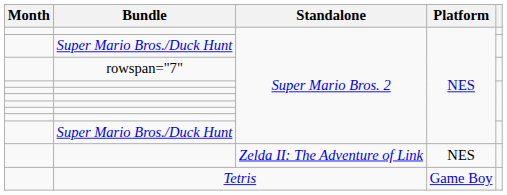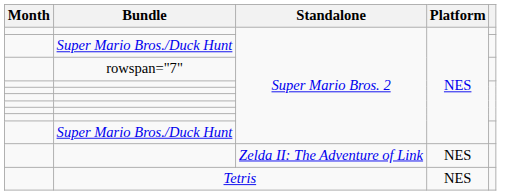(461, 178) Game Boy -> (458, 178) NES
